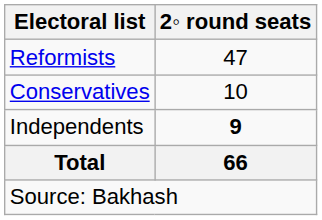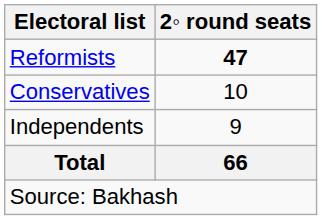(236, 57) normal -> (236, 57) bold
(236, 127) bold -> (236, 127) normal
